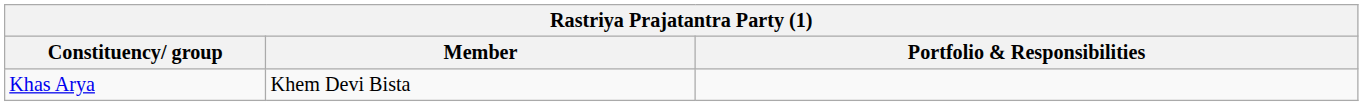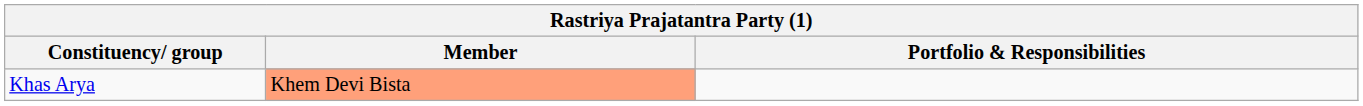(341, 84) no background -> (341, 84) lightsalmon background
